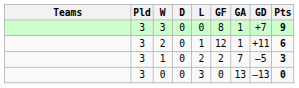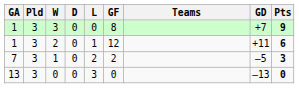columns swapped: (68, 12) <-> (240, 12)
